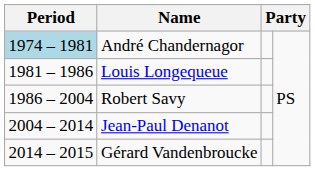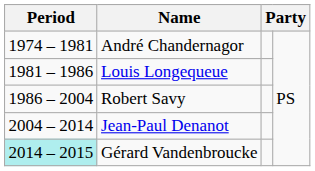(51, 44) lightblue background -> (51, 44) no background
(51, 152) no background -> (51, 152) paleturquoise background
